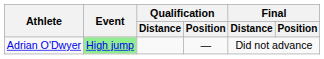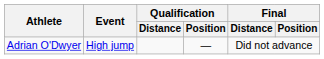(110, 46) lightgreen background -> (110, 46) no background
